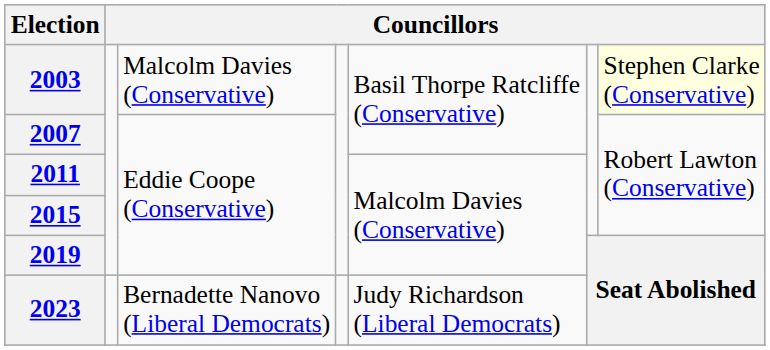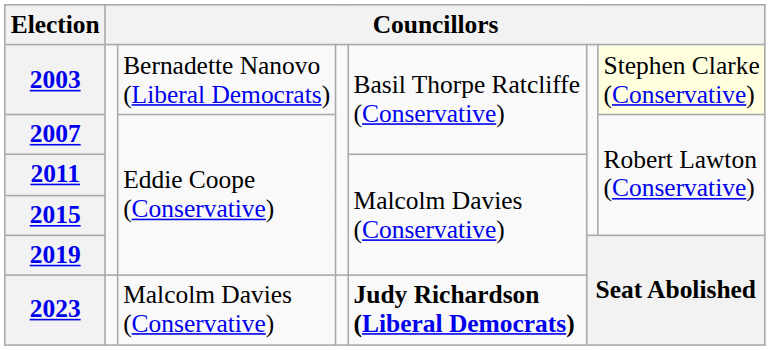(208, 79) Malcolm Davies (Conservative) -> (227, 79) Bernadette Nanovo (Liberal Democrats)
(227, 309) Bernadette Nanovo (Liberal Democrats) -> (208, 309) Malcolm Davies (Conservative)
(457, 309) normal -> (464, 309) bold
